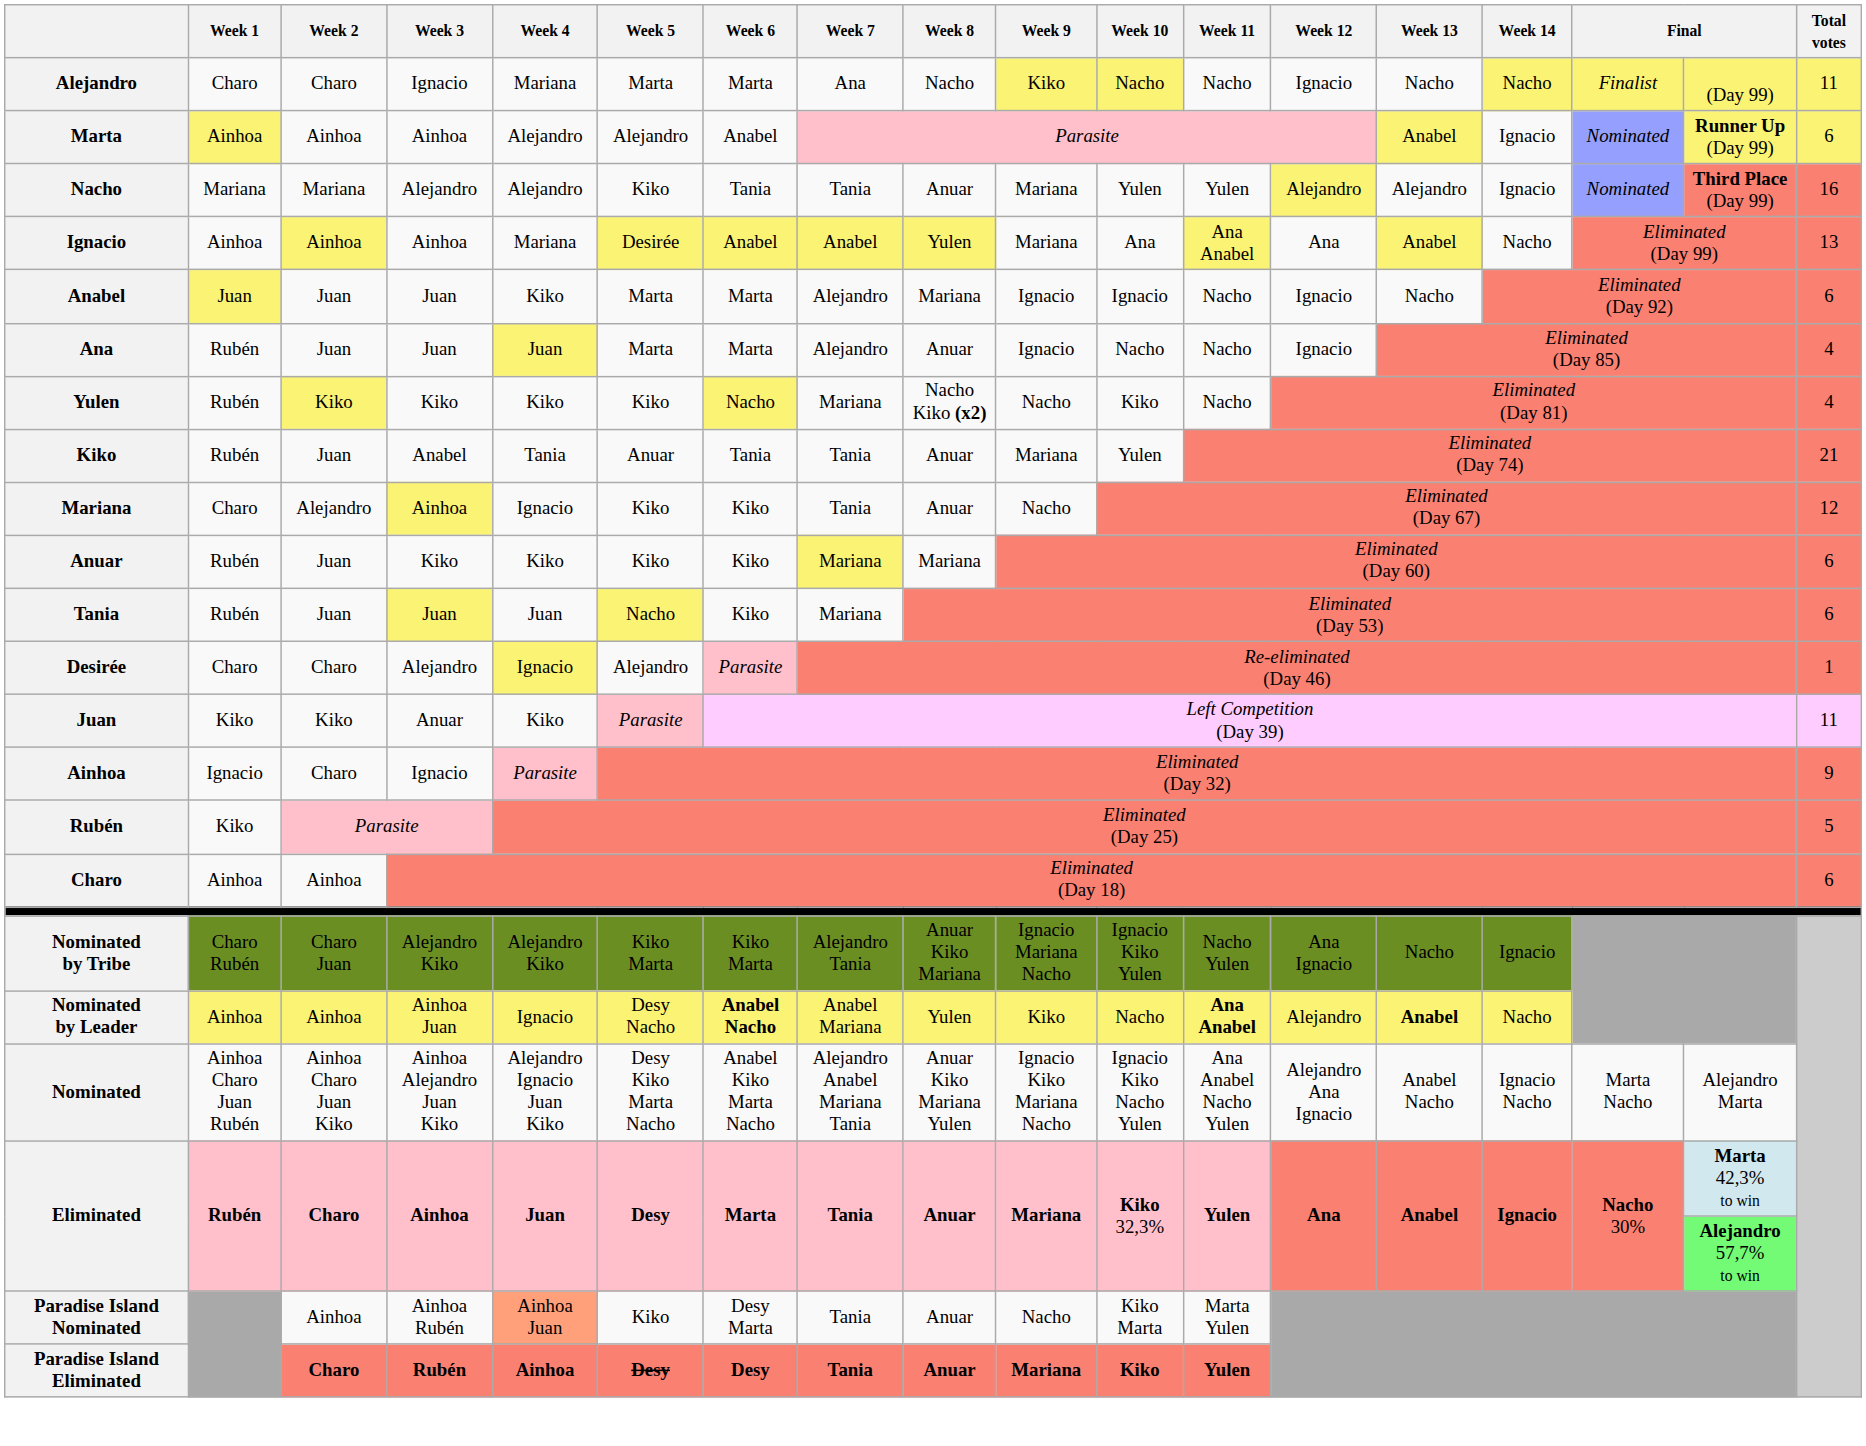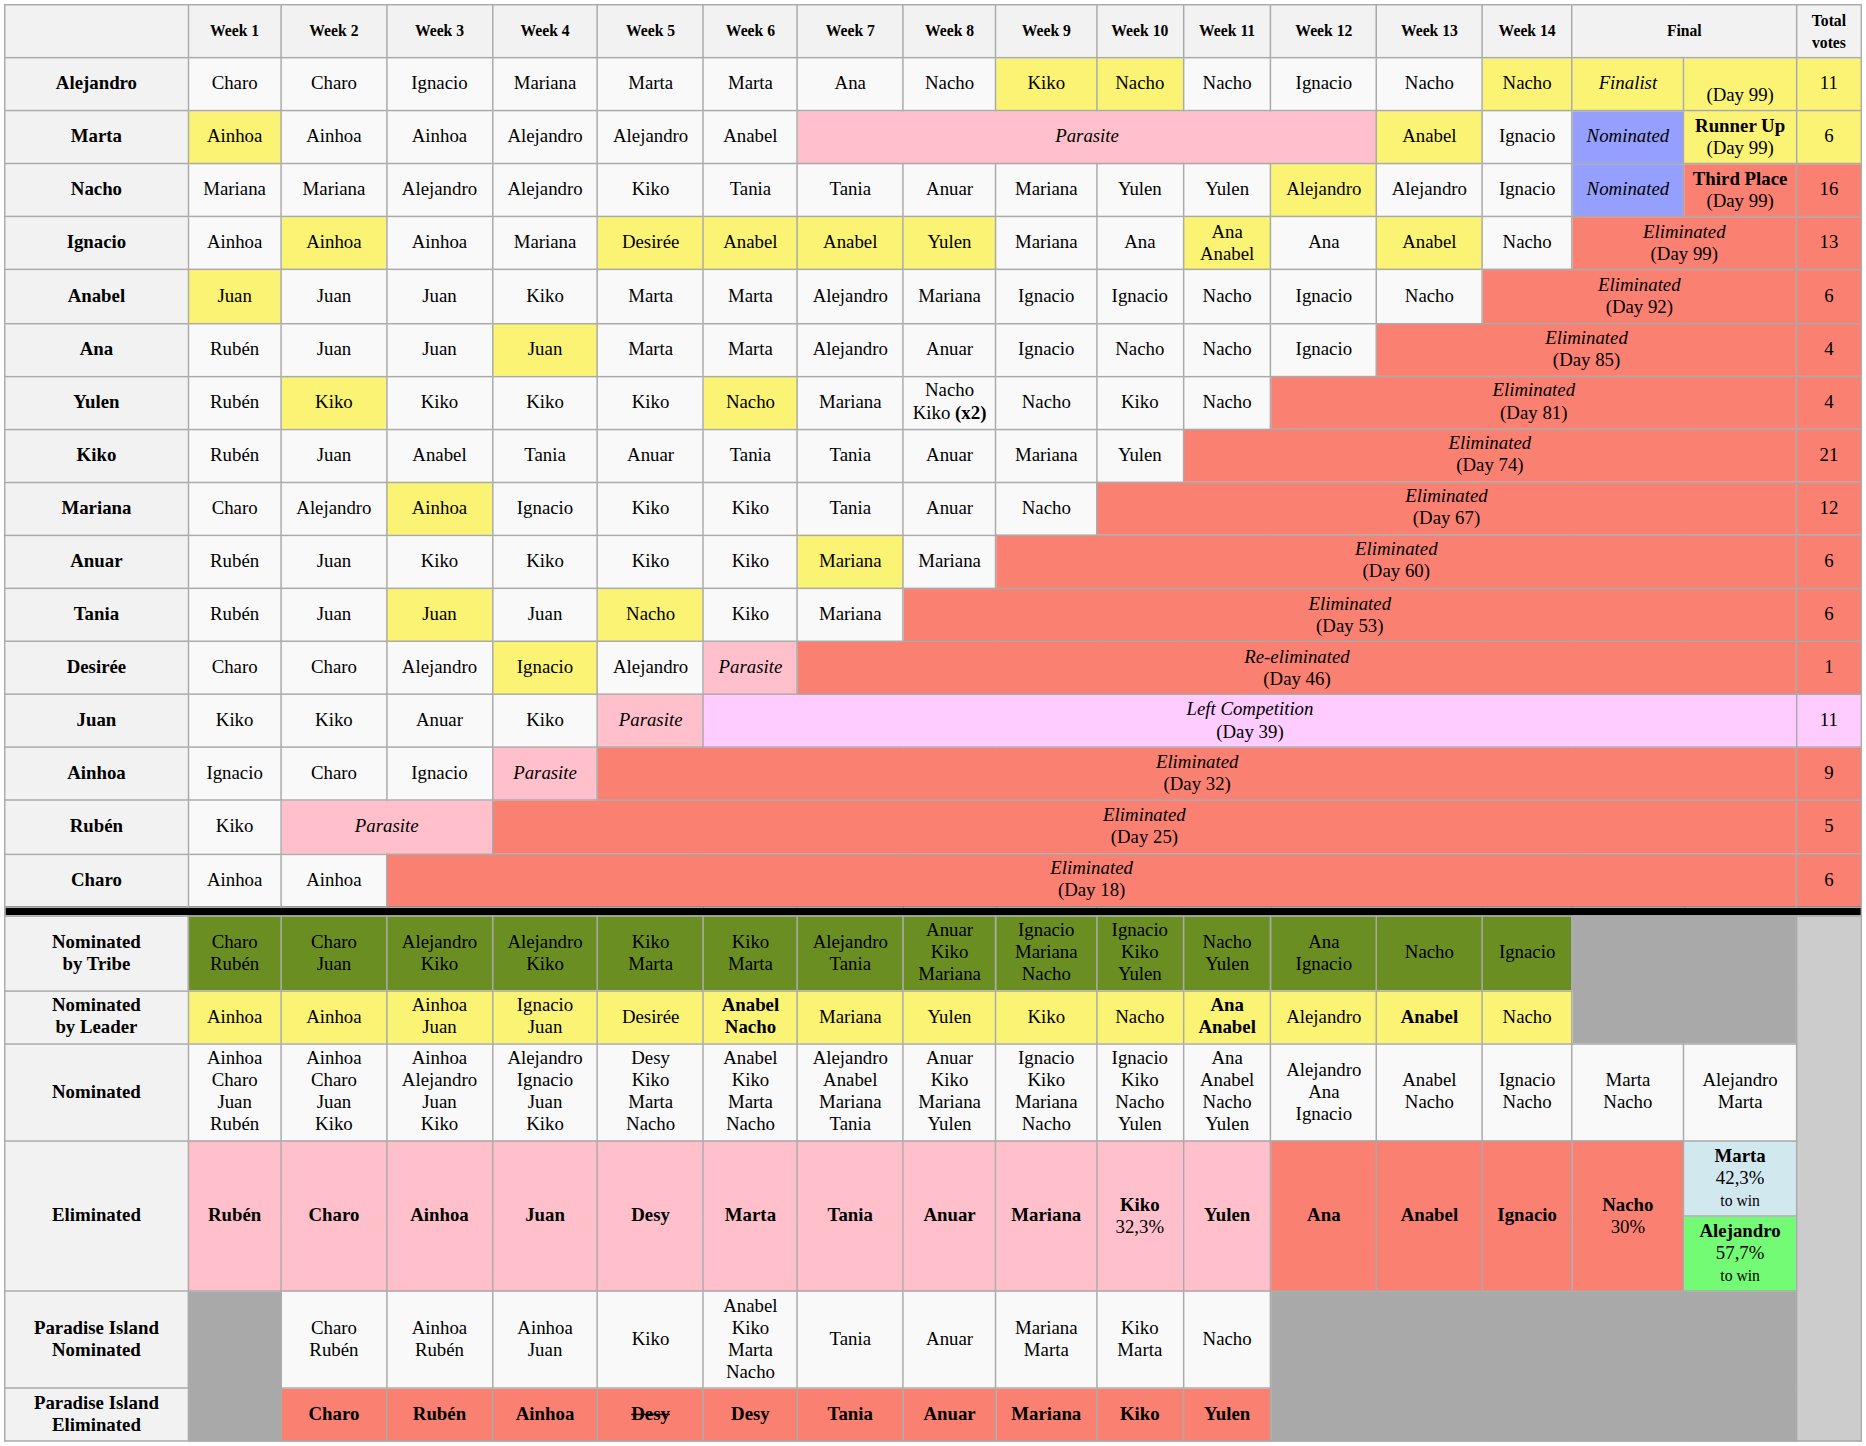(545, 1016) Ignacio -> (545, 1016) Ignacio Juan
(651, 1016) Desy Nacho -> (651, 1016) Desirée
(850, 1016) Anabel Mariana -> (850, 1016) Mariana
(334, 1317) Ainhoa -> (334, 1339) Charo Rubén
(545, 1317) lightsalmon background -> (545, 1339) no background
(750, 1317) Desy Marta -> (750, 1339) Anabel Kiko Marta Nacho
(1046, 1317) Nacho -> (1046, 1339) Mariana Marta
(1227, 1317) Marta Yulen -> (1227, 1339) Nacho
